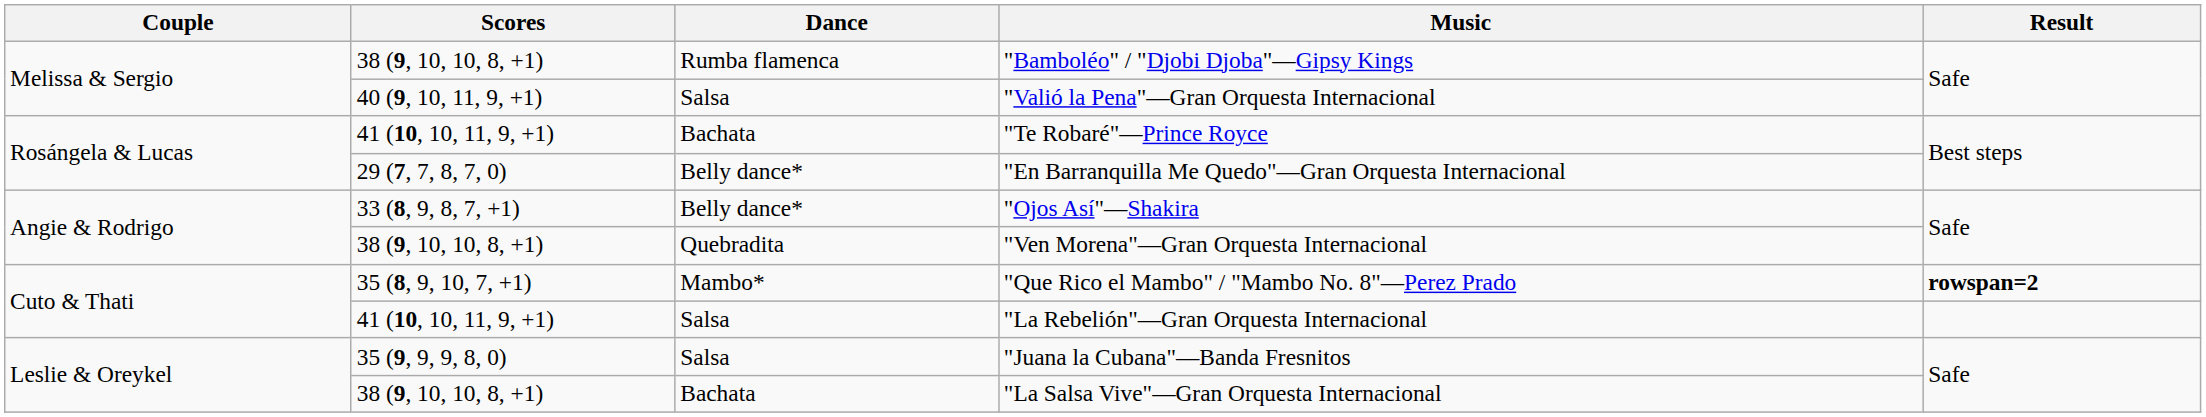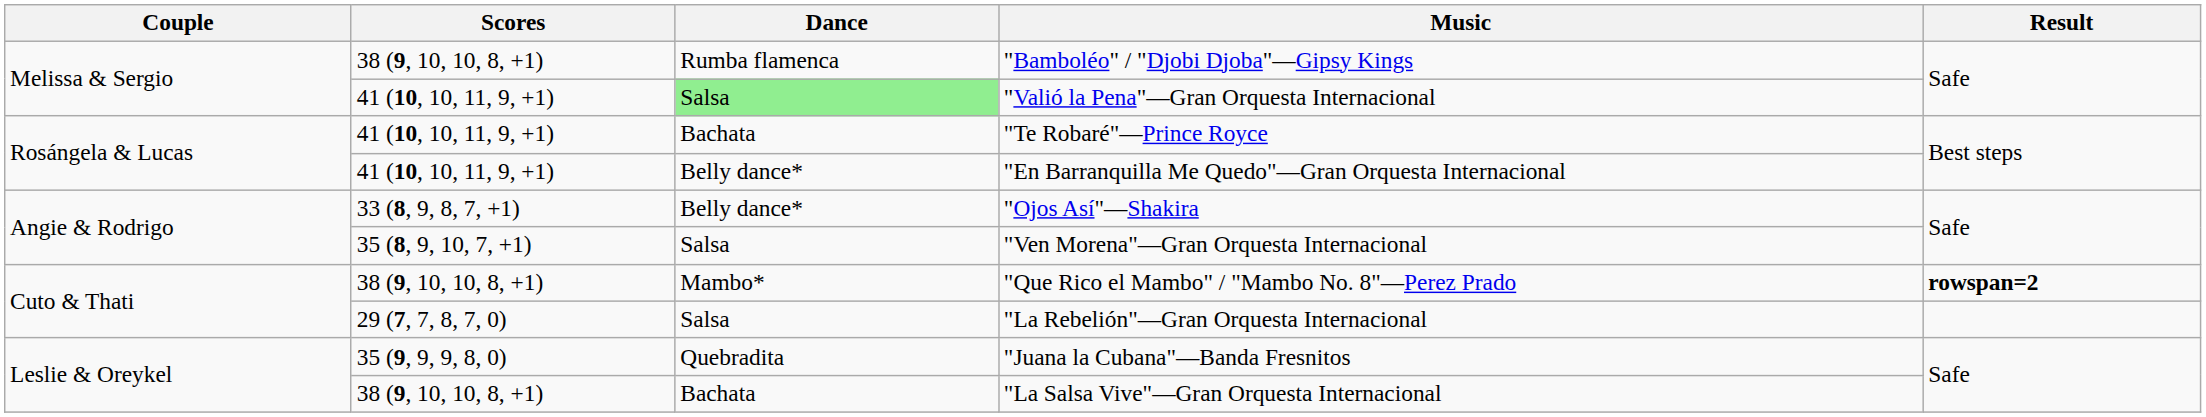(450, 97) 40 (9, 10, 11, 9, +1) -> (455, 97) 41 (10, 10, 11, 9, +1)
(705, 97) no background -> (705, 97) lightgreen background
(432, 171) 29 (7, 7, 8, 7, 0) -> (455, 171) 41 (10, 10, 11, 9, +1)
(450, 245) 38 (9, 10, 10, 8, +1) -> (444, 245) 35 (8, 9, 10, 7, +1)
(732, 245) Quebradita -> (705, 245) Salsa
(444, 282) 35 (8, 9, 10, 7, +1) -> (450, 282) 38 (9, 10, 10, 8, +1)
(455, 319) 41 (10, 10, 11, 9, +1) -> (432, 319) 29 (7, 7, 8, 7, 0)
(705, 356) Salsa -> (732, 356) Quebradita
